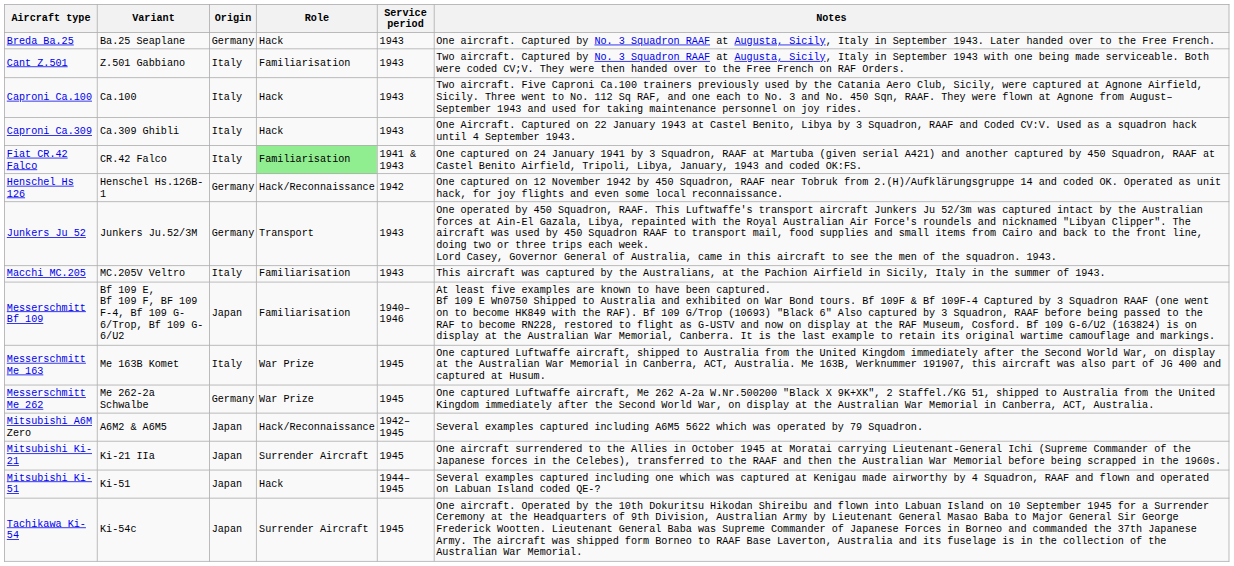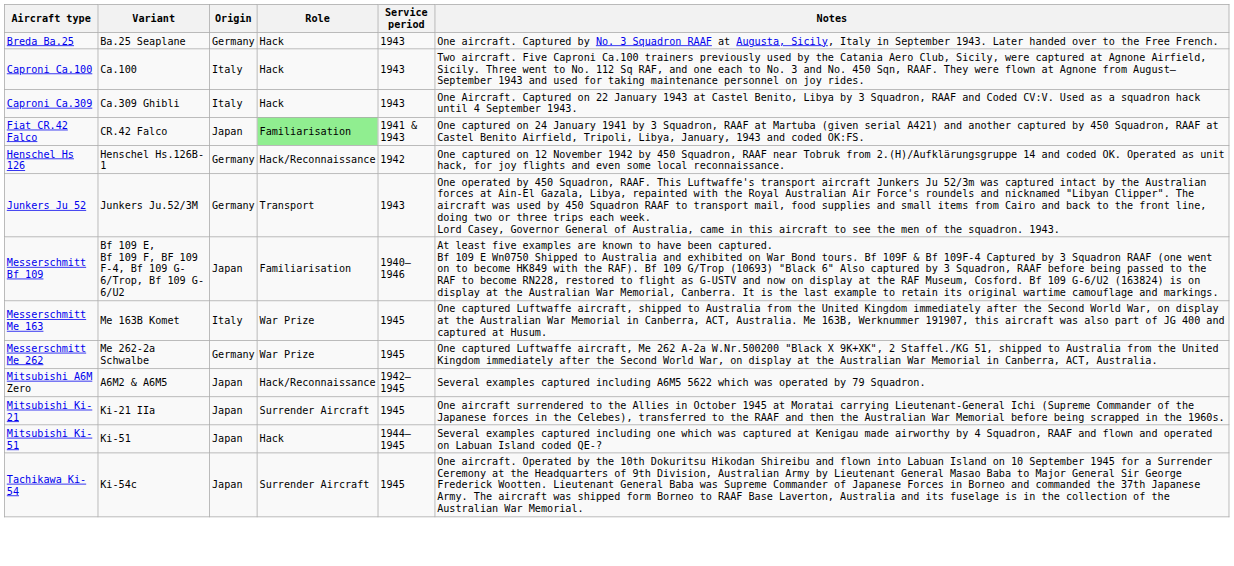- row: (37, 63)
(227, 160) Italy -> (227, 131) Japan
- row: (46, 274)
